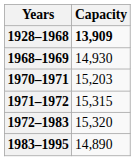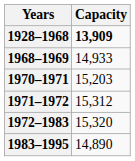(94, 58) 14,930 -> (94, 58) 14,933
(94, 101) 15,315 -> (94, 101) 15,312
